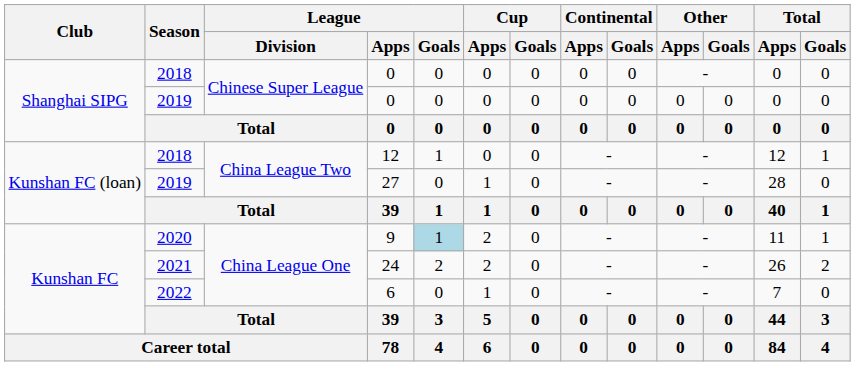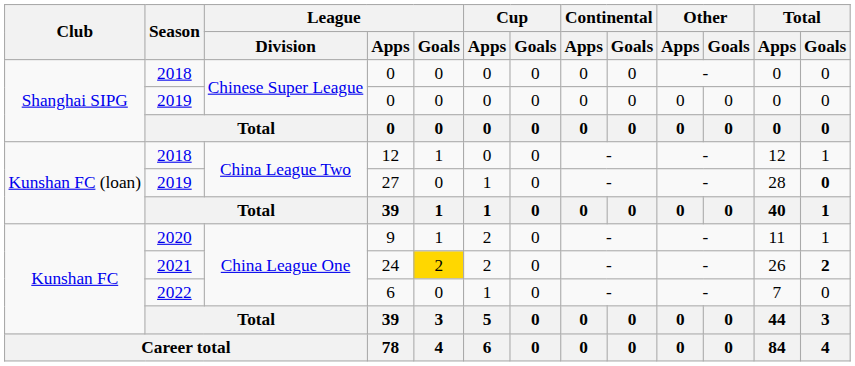(825, 182) normal -> (825, 182) bold
(439, 237) lightblue background -> (439, 237) no background
(439, 264) no background -> (439, 264) gold background
(825, 264) normal -> (825, 264) bold
